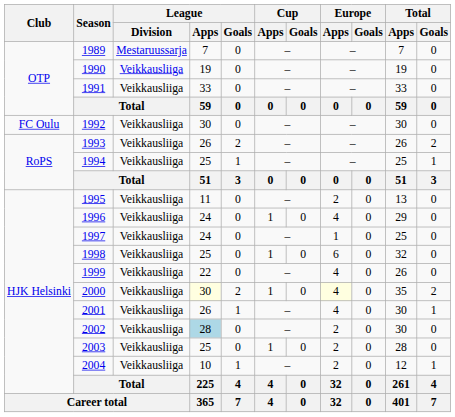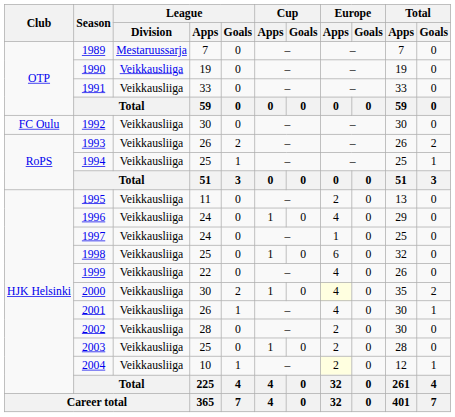(205, 291) lightyellow background -> (205, 291) no background
(205, 328) lightblue background -> (205, 328) no background
(336, 365) no background -> (336, 365) lightyellow background
